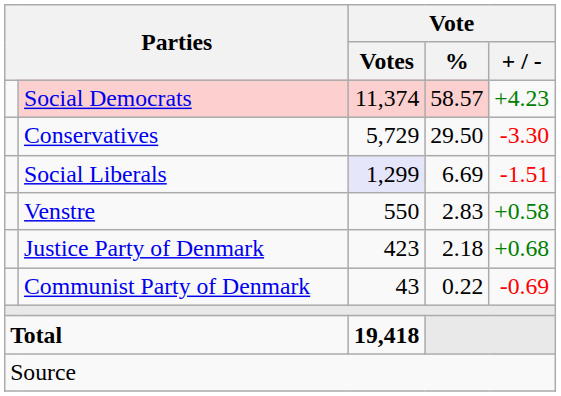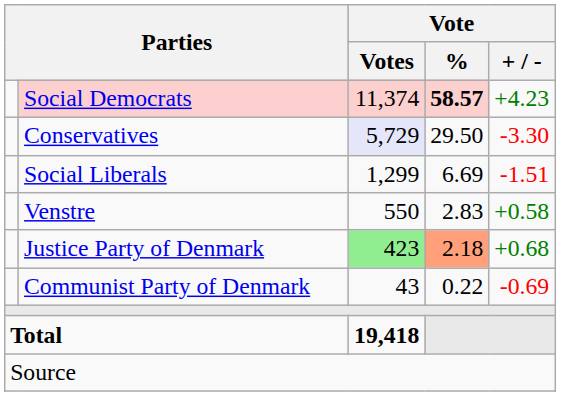(457, 98) normal -> (457, 98) bold
(393, 135) no background -> (393, 135) lavender background
(393, 173) lavender background -> (393, 173) no background
(401, 248) no background -> (401, 248) lightgreen background
(463, 248) no background -> (463, 248) lightsalmon background
